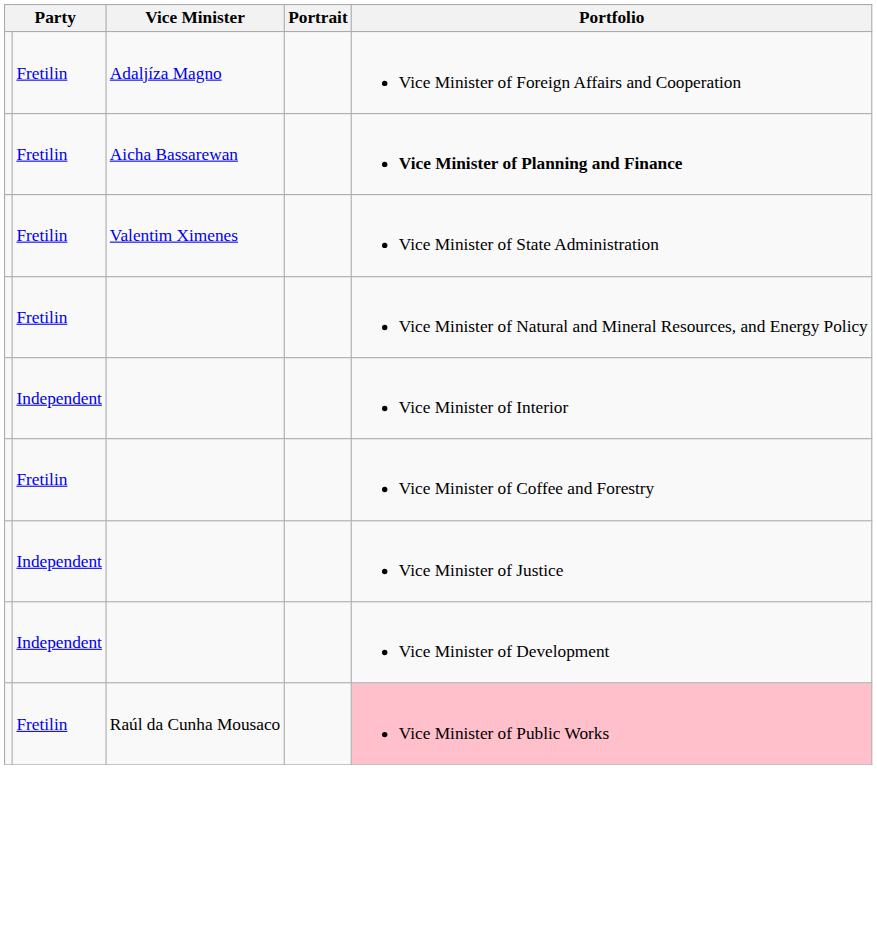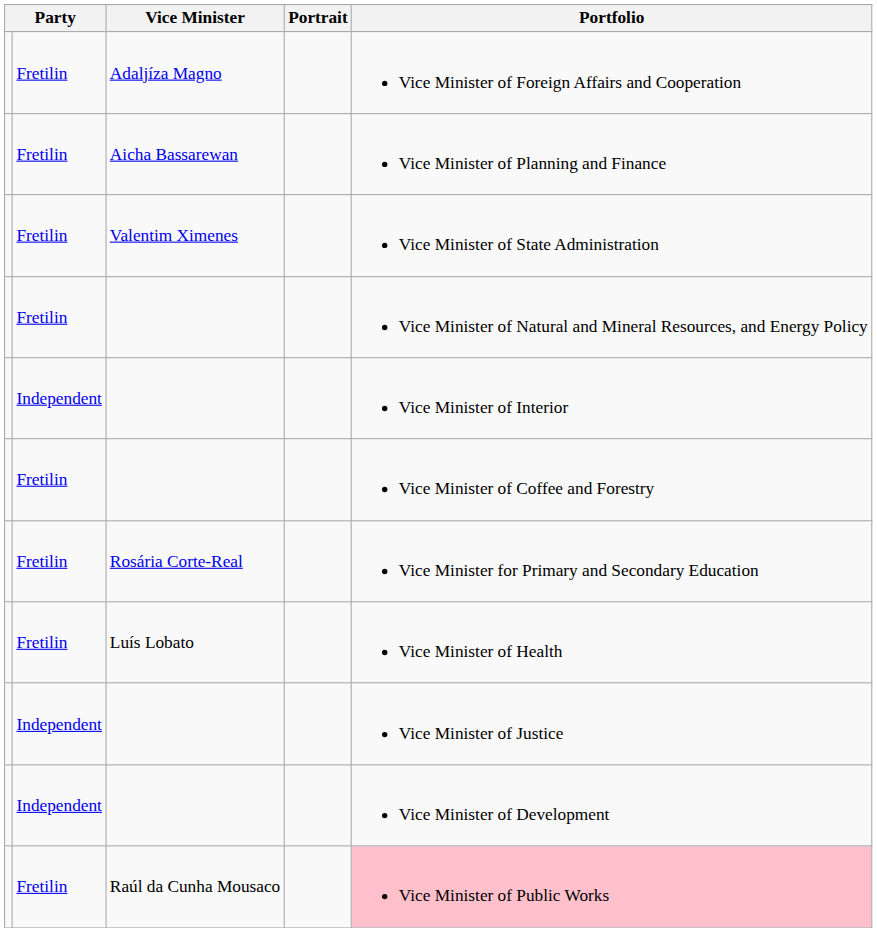(612, 164) bold -> (612, 164) normal
+ row: (42, 561)
+ row: (42, 642)
